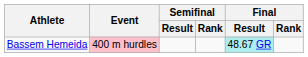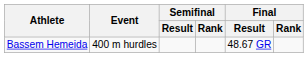(125, 45) pink background -> (125, 45) no background
(249, 45) paleturquoise background -> (249, 45) no background
